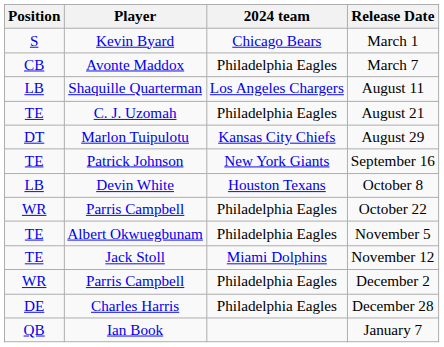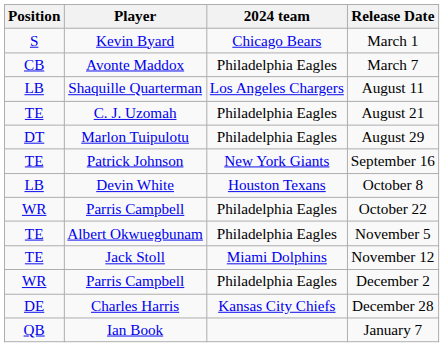(277, 137) Kansas City Chiefs -> (277, 137) Philadelphia Eagles
(277, 305) Philadelphia Eagles -> (277, 305) Kansas City Chiefs
